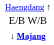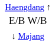(28, 35) bold -> (28, 36) normal
